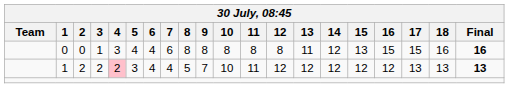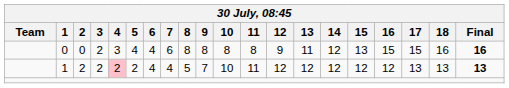(100, 50) 1 -> (100, 50) 2
(280, 50) 8 -> (280, 50) 9
(135, 68) 3 -> (135, 68) 2
